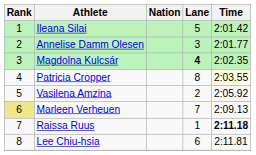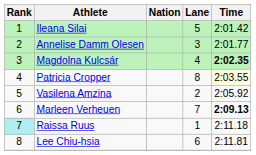(197, 61) bold -> (197, 61) normal
(231, 61) normal -> (231, 61) bold
(19, 110) khaki background -> (19, 110) no background
(231, 110) normal -> (231, 110) bold
(19, 126) no background -> (19, 126) paleturquoise background
(231, 126) bold -> (231, 126) normal
